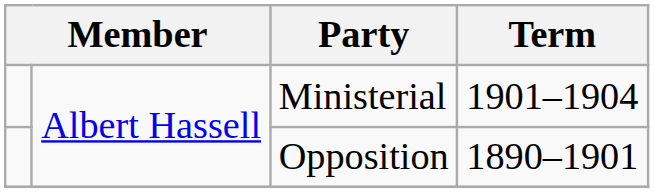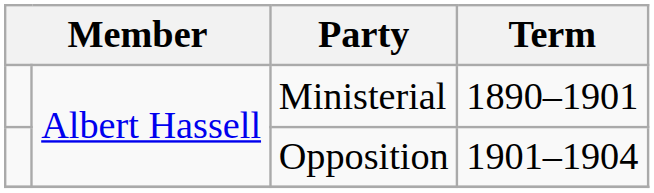(552, 95) 1901–1904 -> (552, 95) 1890–1901
(552, 156) 1890–1901 -> (552, 156) 1901–1904
